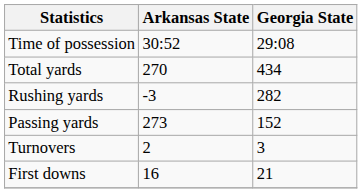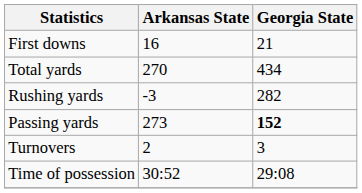rows swapped: (47, 174) <-> (72, 43)
(269, 122) normal -> (269, 122) bold
